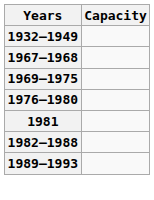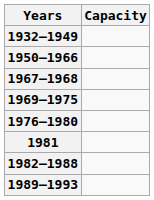+ row: (43, 57)
